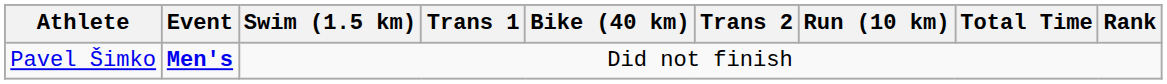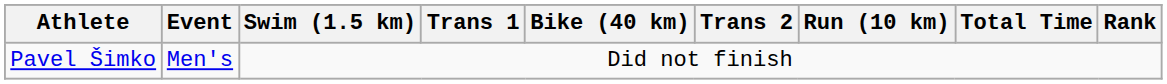(200, 60) bold -> (200, 60) normal
